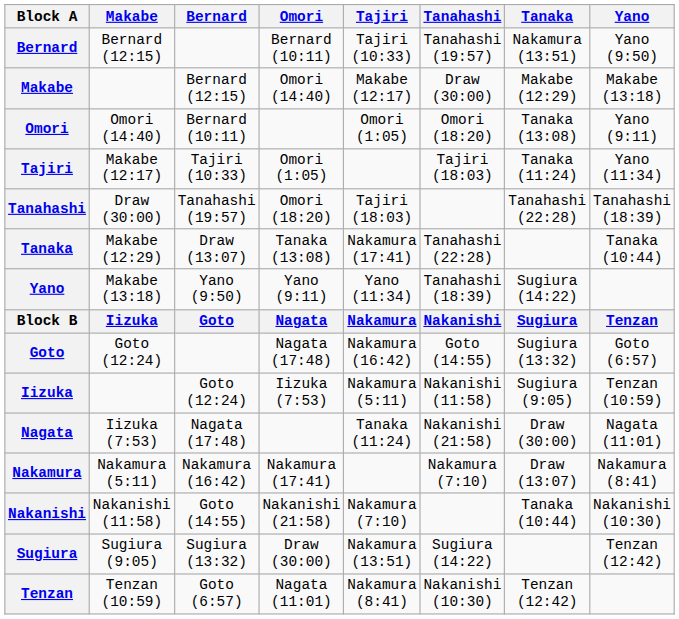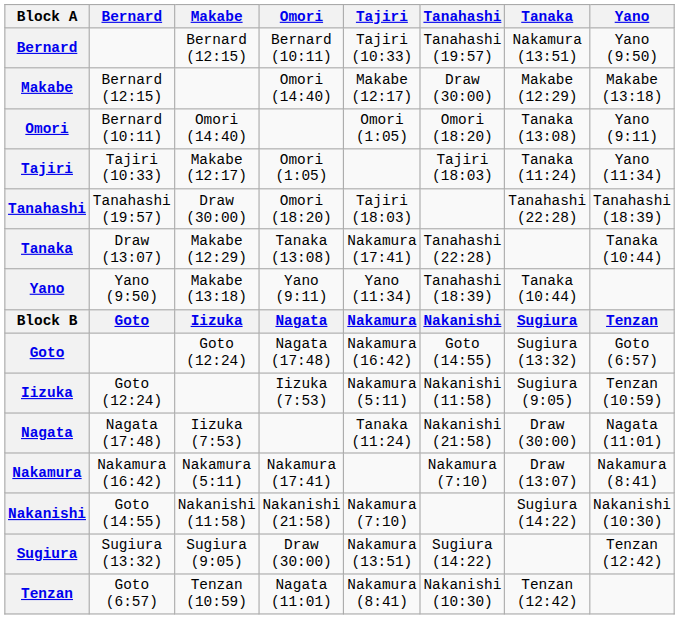columns swapped: (217, 16) <-> (132, 16)
(547, 289) Sugiura (14:22) -> (547, 289) Tanaka (10:44)
(547, 514) Tanaka (10:44) -> (547, 514) Sugiura (14:22)
